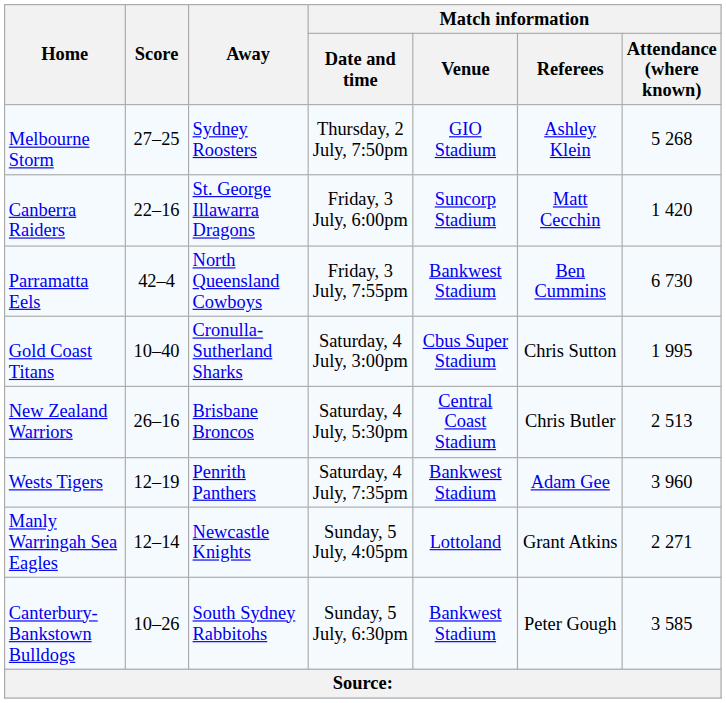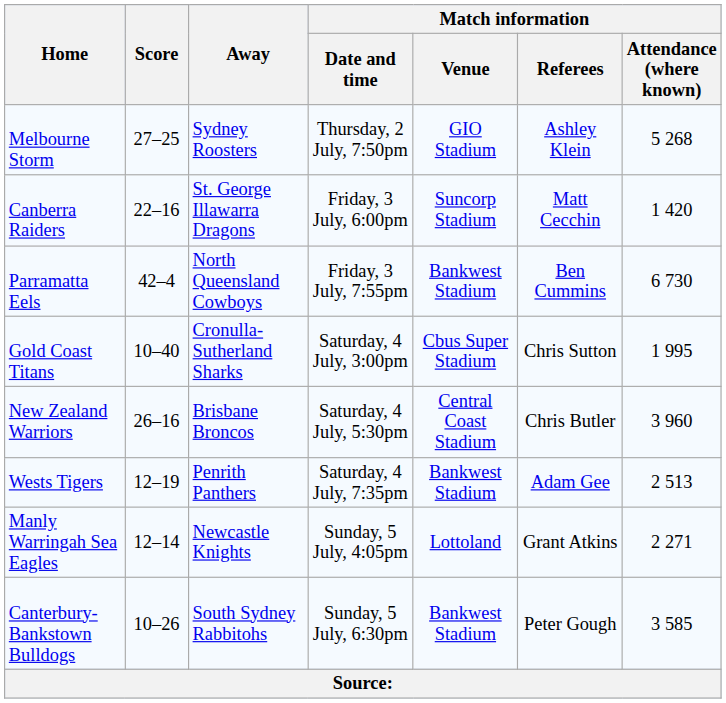(672, 421) 2 513 -> (672, 421) 3 960
(672, 482) 3 960 -> (672, 482) 2 513
